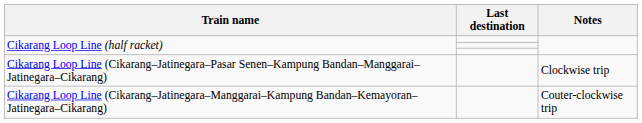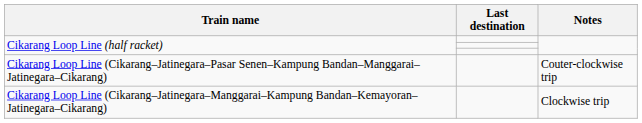(575, 70) Clockwise trip -> (582, 70) Couter-clockwise trip
(582, 102) Couter-clockwise trip -> (575, 102) Clockwise trip
